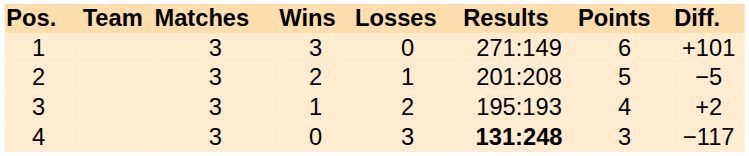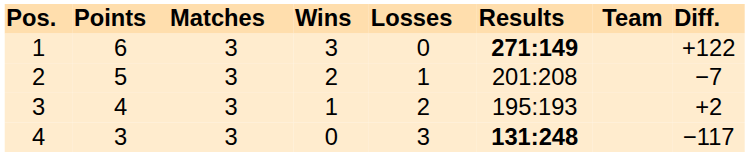columns swapped: (113, 18) <-> (614, 18)
(519, 48) normal -> (535, 48) bold
(709, 48) +101 -> (709, 48) +122
(709, 77) −5 -> (709, 77) −7
